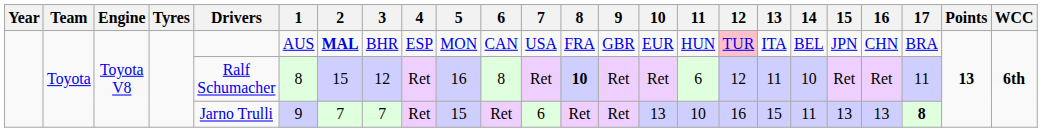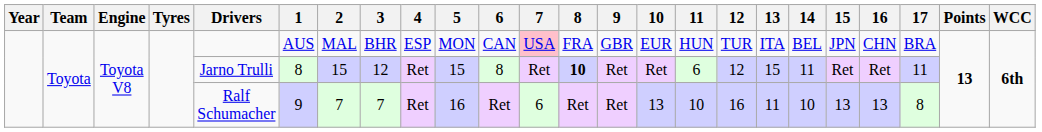(340, 43) bold -> (339, 43) normal
(541, 43) no background -> (539, 43) pink background
(738, 43) pink background -> (737, 43) no background
(236, 79) Ralf Schumacher -> (236, 69) Jarno Trulli
(459, 79) 16 -> (457, 69) 15
(774, 79) 11 -> (772, 69) 15
(809, 79) 10 -> (807, 69) 11
(236, 114) Jarno Trulli -> (236, 105) Ralf Schumacher
(459, 114) 15 -> (457, 105) 16
(774, 114) 15 -> (772, 105) 11
(809, 114) 11 -> (807, 105) 10
(922, 114) bold -> (920, 105) normal
